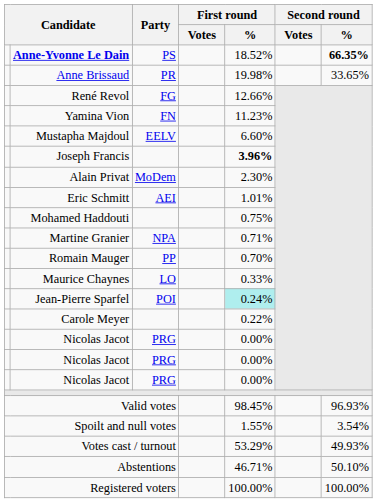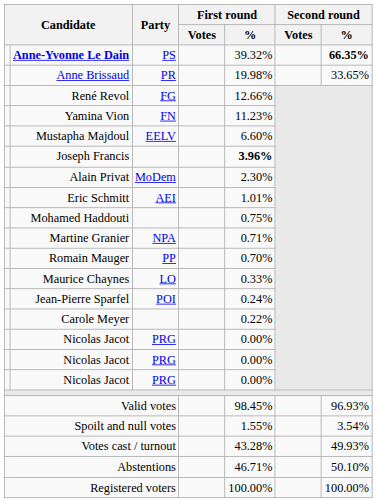(253, 55) 18.52% -> (253, 55) 39.32%
(257, 299) paleturquoise background -> (257, 299) no background
(253, 446) 53.29% -> (253, 446) 43.28%
